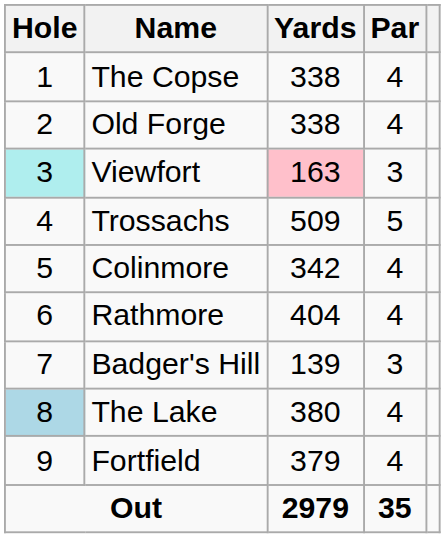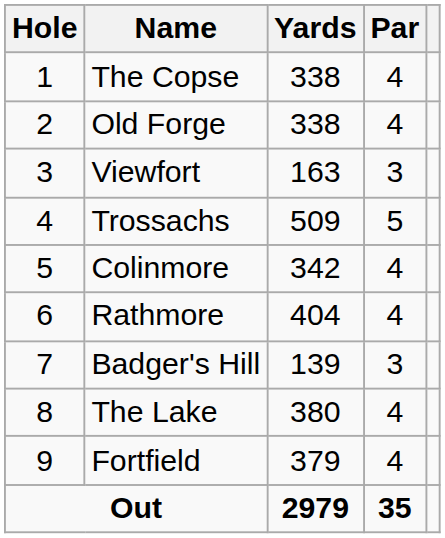(45, 172) paleturquoise background -> (45, 172) no background
(315, 172) pink background -> (315, 172) no background
(45, 412) lightblue background -> (45, 412) no background
